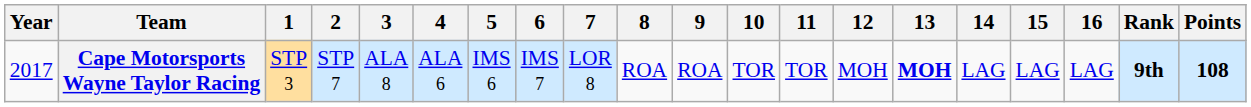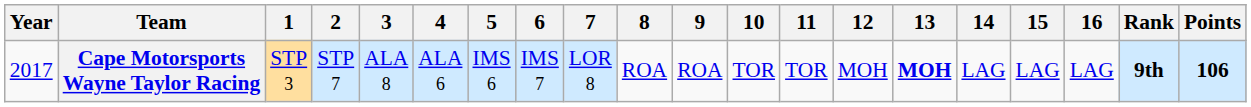(1213, 70) 108 -> (1213, 70) 106
